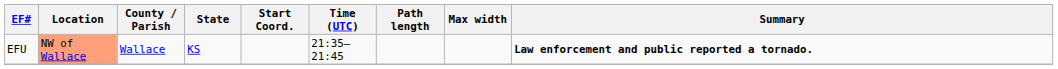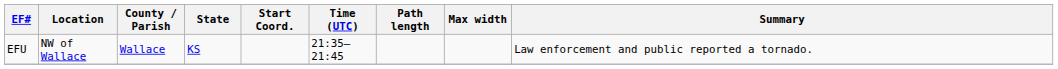(64, 49) lightsalmon background -> (64, 49) no background
(664, 49) bold -> (664, 49) normal
